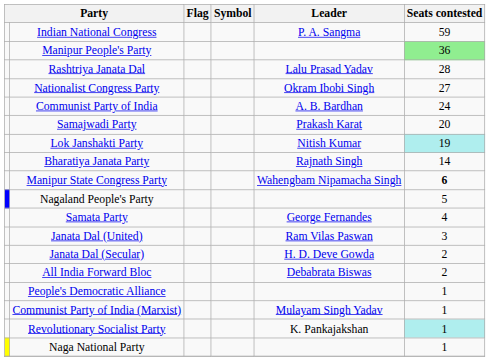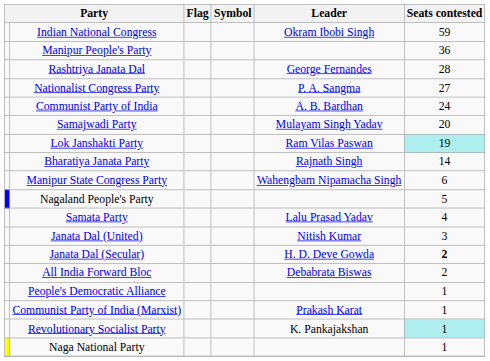(329, 32) P. A. Sangma -> (329, 32) Okram Ibobi Singh
(445, 50) lightgreen background -> (445, 50) no background
(329, 69) Lalu Prasad Yadav -> (329, 69) George Fernandes
(329, 87) Okram Ibobi Singh -> (329, 87) P. A. Sangma
(329, 124) Prakash Karat -> (329, 124) Mulayam Singh Yadav
(329, 143) Nitish Kumar -> (329, 143) Ram Vilas Paswan
(445, 180) bold -> (445, 180) normal
(329, 217) George Fernandes -> (329, 217) Lalu Prasad Yadav
(329, 236) Ram Vilas Paswan -> (329, 236) Nitish Kumar
(445, 254) normal -> (445, 254) bold
(329, 310) Mulayam Singh Yadav -> (329, 310) Prakash Karat
